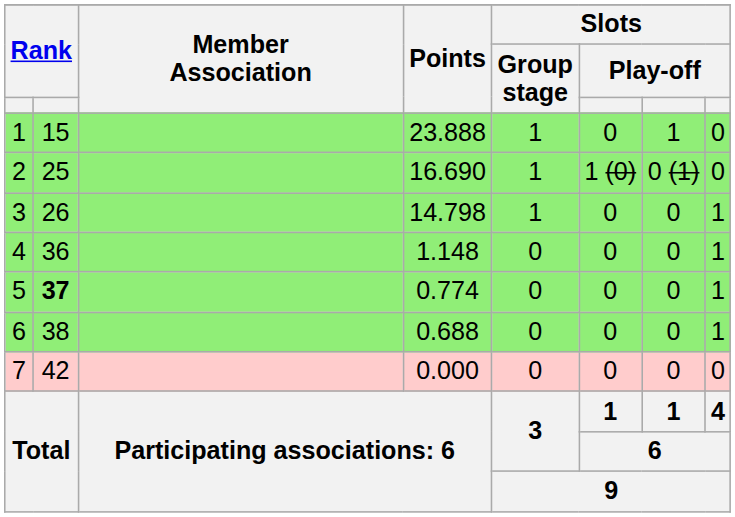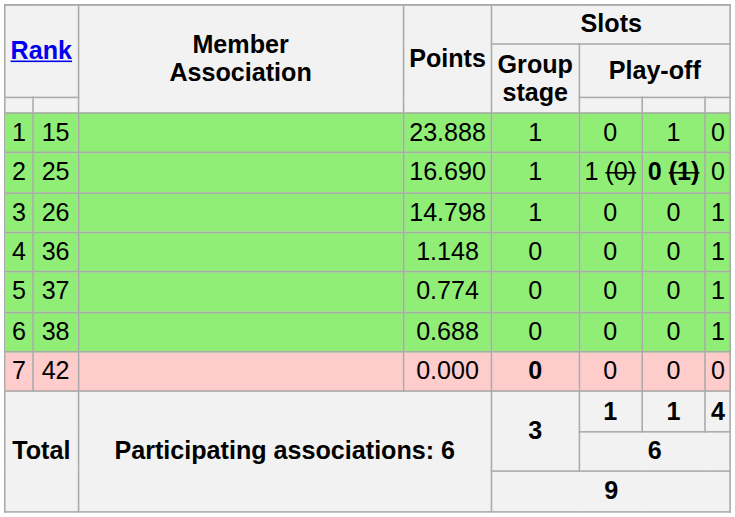(674, 172) normal -> (674, 172) bold
(56, 291) bold -> (56, 291) normal
(535, 371) normal -> (535, 371) bold
